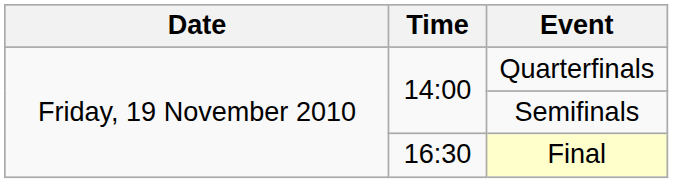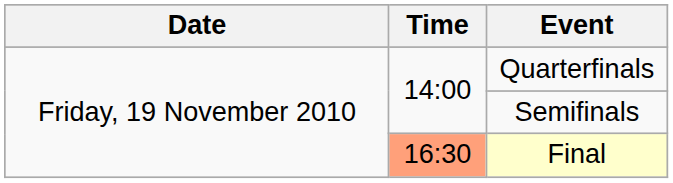(438, 154) no background -> (438, 154) lightsalmon background
